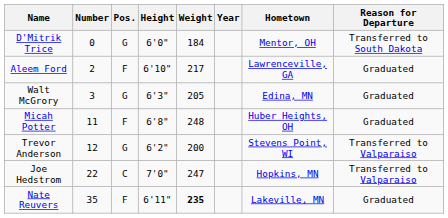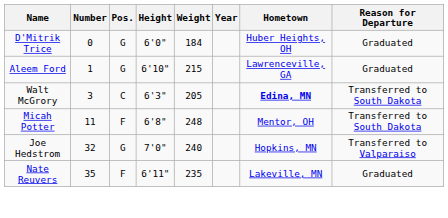(288, 43) Mentor, OH -> (286, 43) Huber Heights, OH
(388, 43) Transferred to South Dakota -> (388, 43) Graduated
(92, 69) 2 -> (90, 69) 1
(125, 69) F -> (123, 69) G
(196, 69) 217 -> (194, 69) 215
(125, 96) G -> (123, 96) C
(288, 96) normal -> (286, 96) bold
(388, 96) Graduated -> (388, 96) Transferred to South Dakota
(288, 122) Huber Heights, OH -> (286, 122) Mentor, OH
(388, 122) Graduated -> (388, 122) Transferred to South Dakota
- row: (39, 148)
(92, 174) 22 -> (90, 148) 32
(125, 174) C -> (123, 148) G
(196, 174) 247 -> (194, 148) 240
(196, 200) bold -> (194, 174) normal
